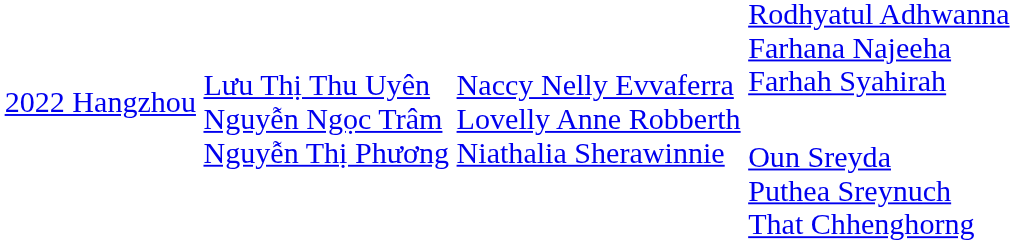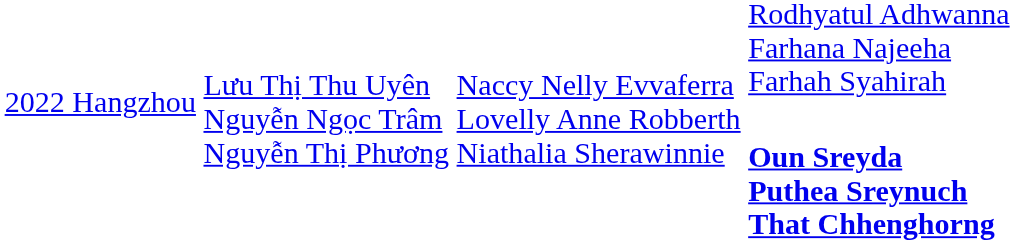(861, 190) normal -> (871, 190) bold
